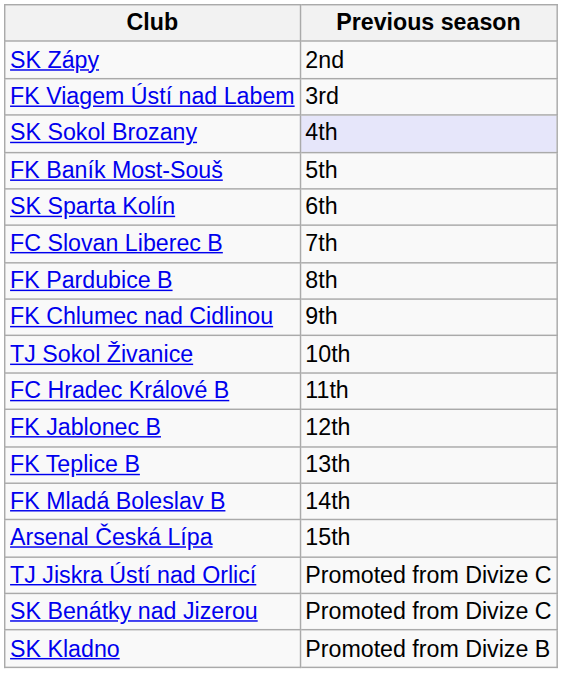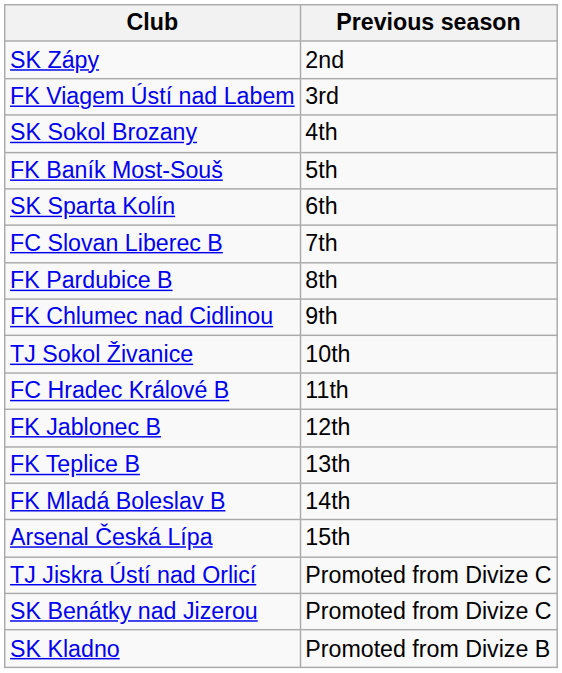(321, 133) lavender background -> (321, 133) no background
